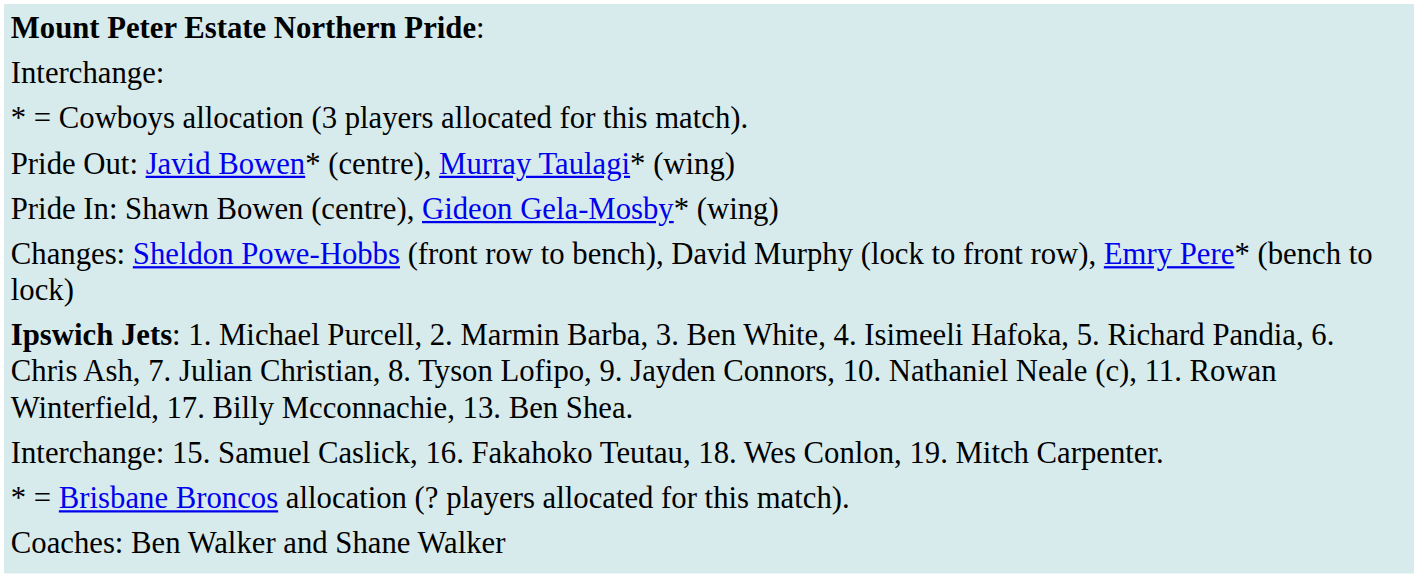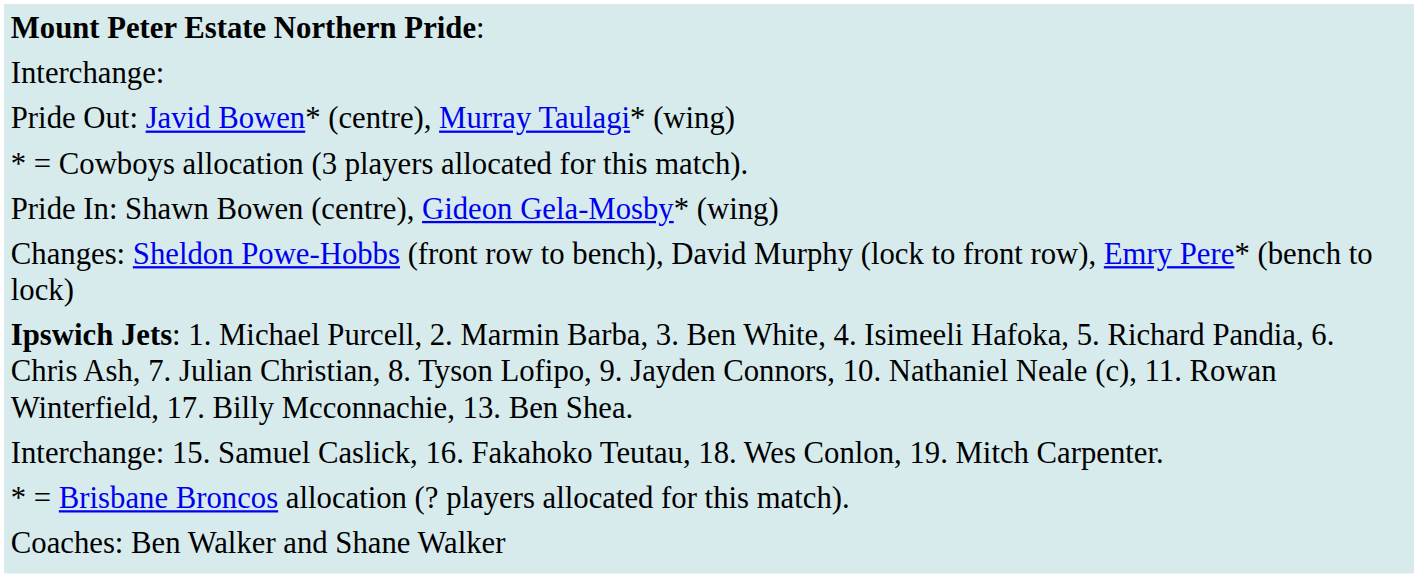(379, 118) * = Cowboys allocation (3 players allocated for this match). -> (373, 118) Pride Out: Javid Bowen* (centre), Murray Taulagi* (wing)
(373, 163) Pride Out: Javid Bowen* (centre), Murray Taulagi* (wing) -> (379, 163) * = Cowboys allocation (3 players allocated for this match).
